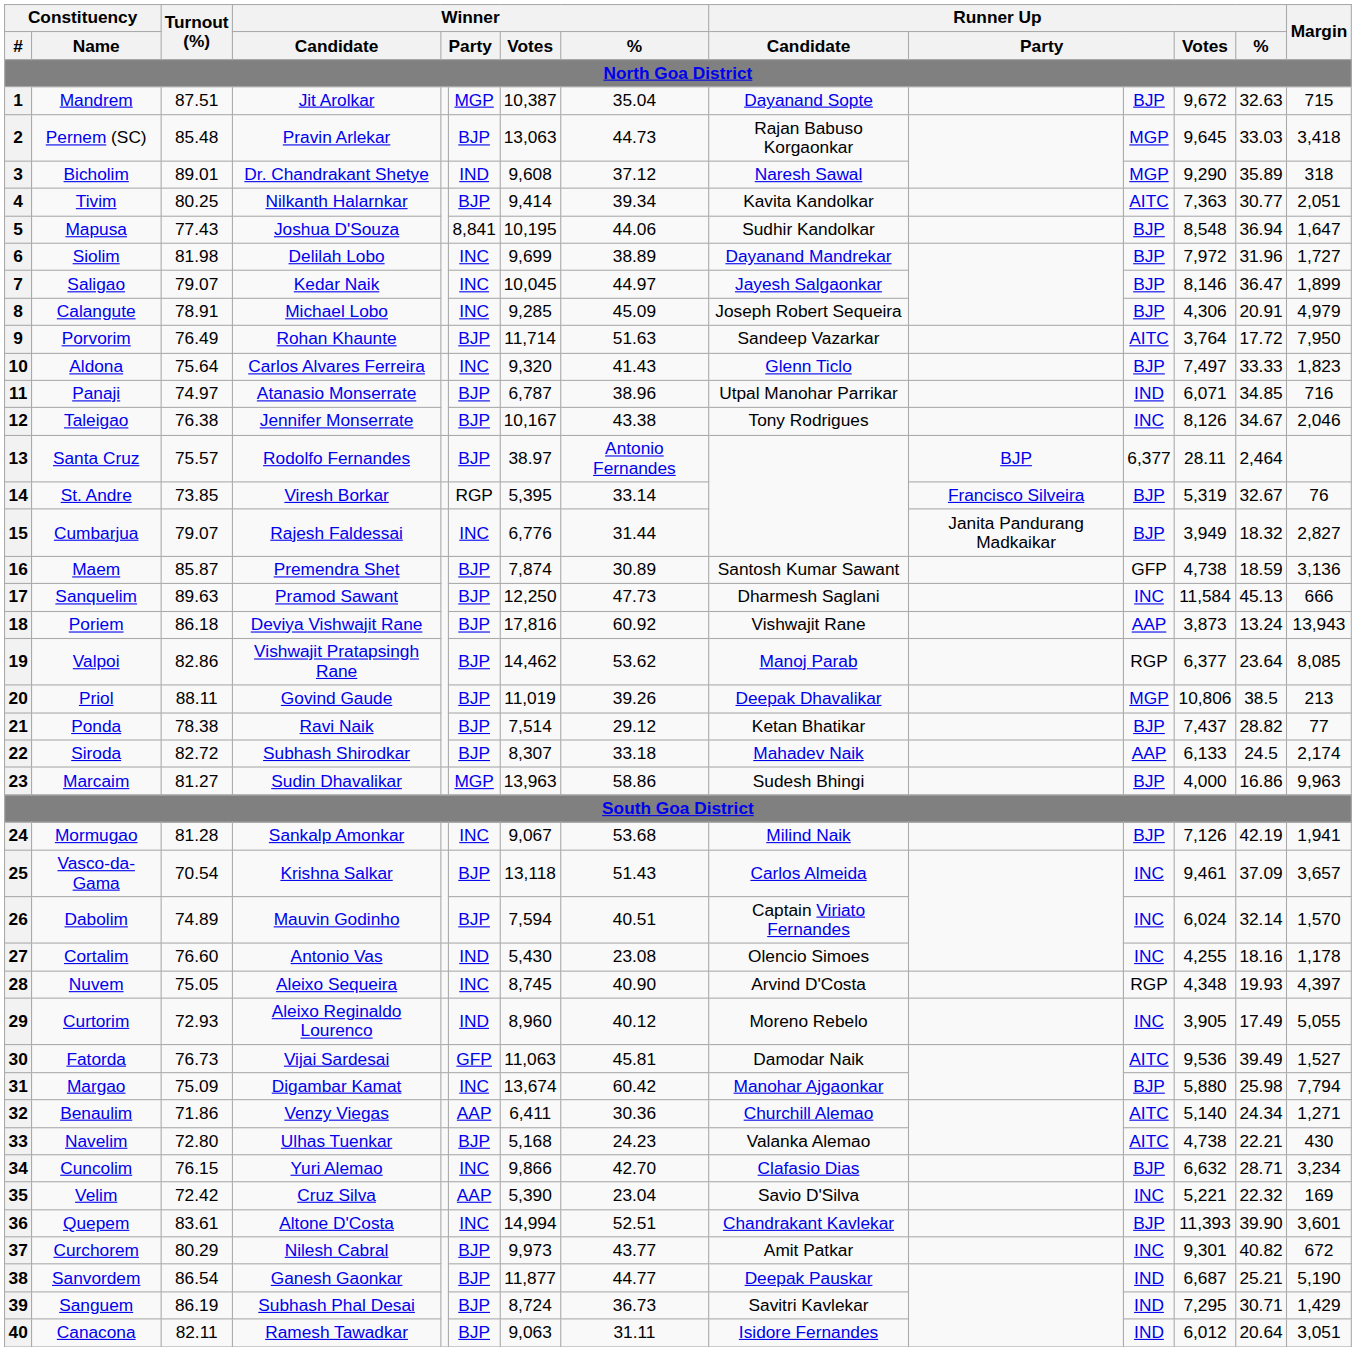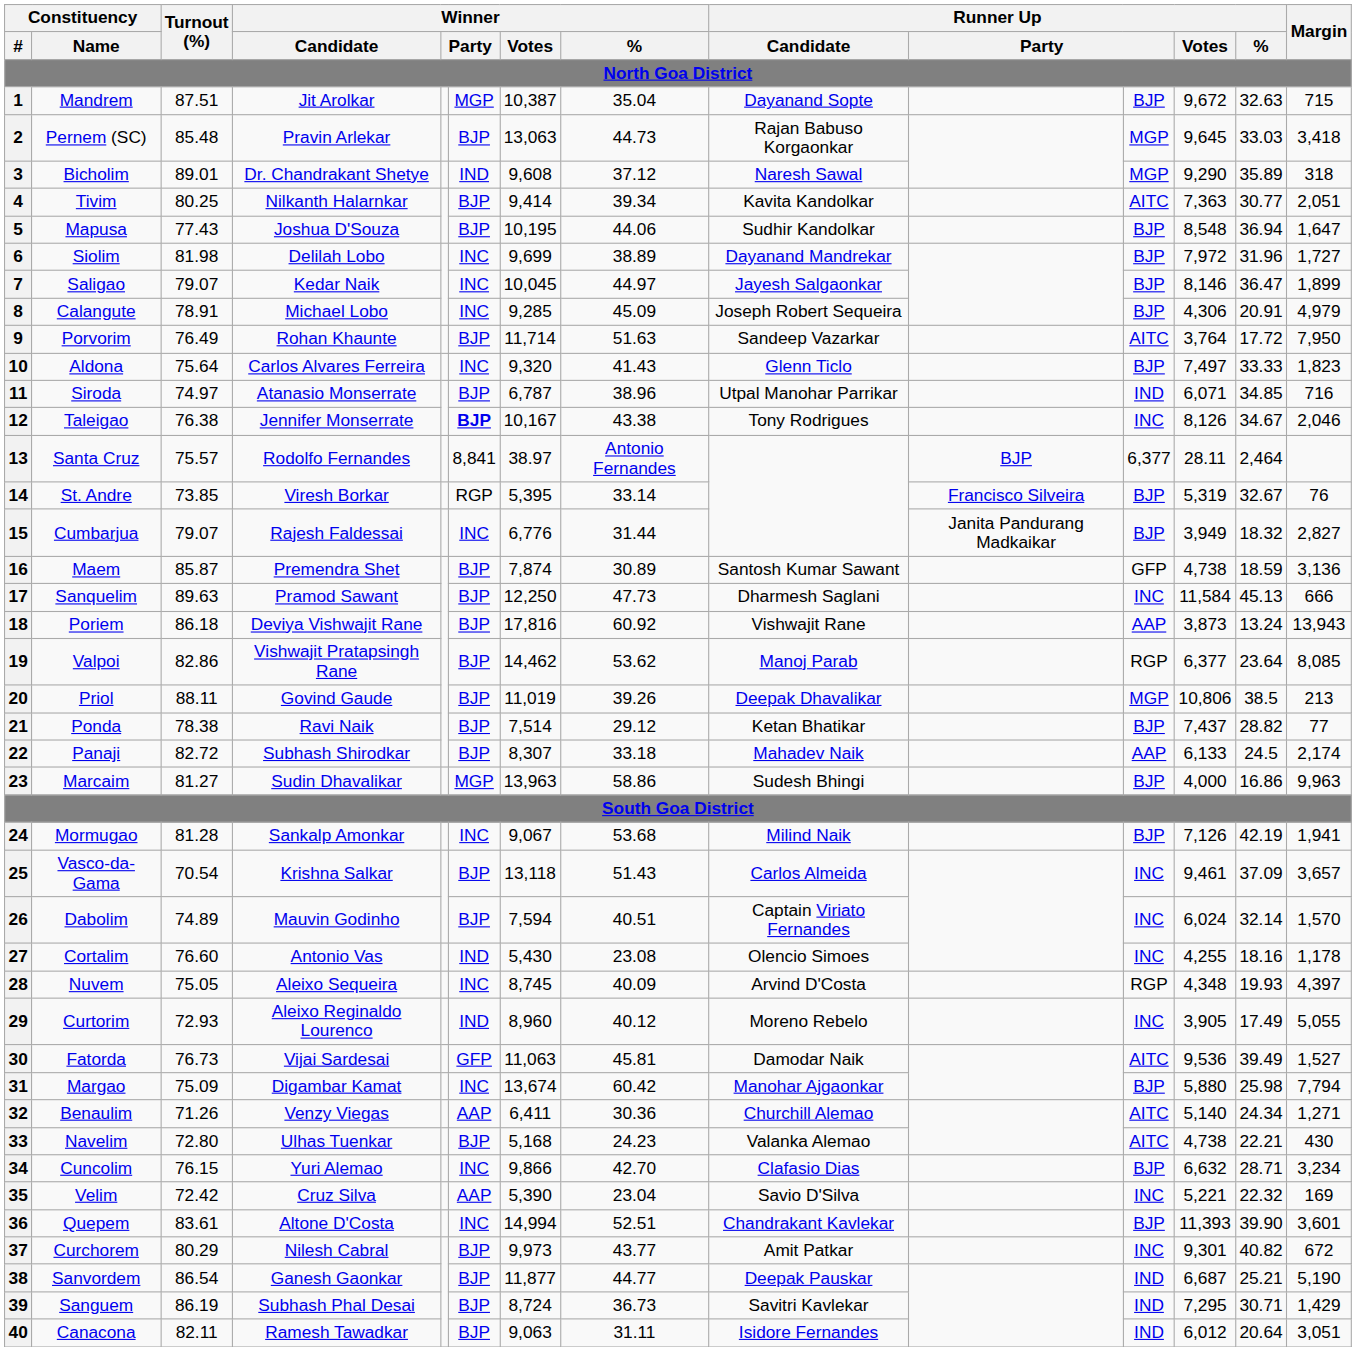(474, 229) 8,841 -> (474, 229) BJP
(96, 393) Panaji -> (96, 393) Siroda
(474, 421) normal -> (474, 421) bold
(474, 458) BJP -> (474, 458) 8,841
(96, 753) Siroda -> (96, 753) Panaji
(634, 984) 40.90 -> (634, 984) 40.09
(197, 1113) 71.86 -> (197, 1113) 71.26
